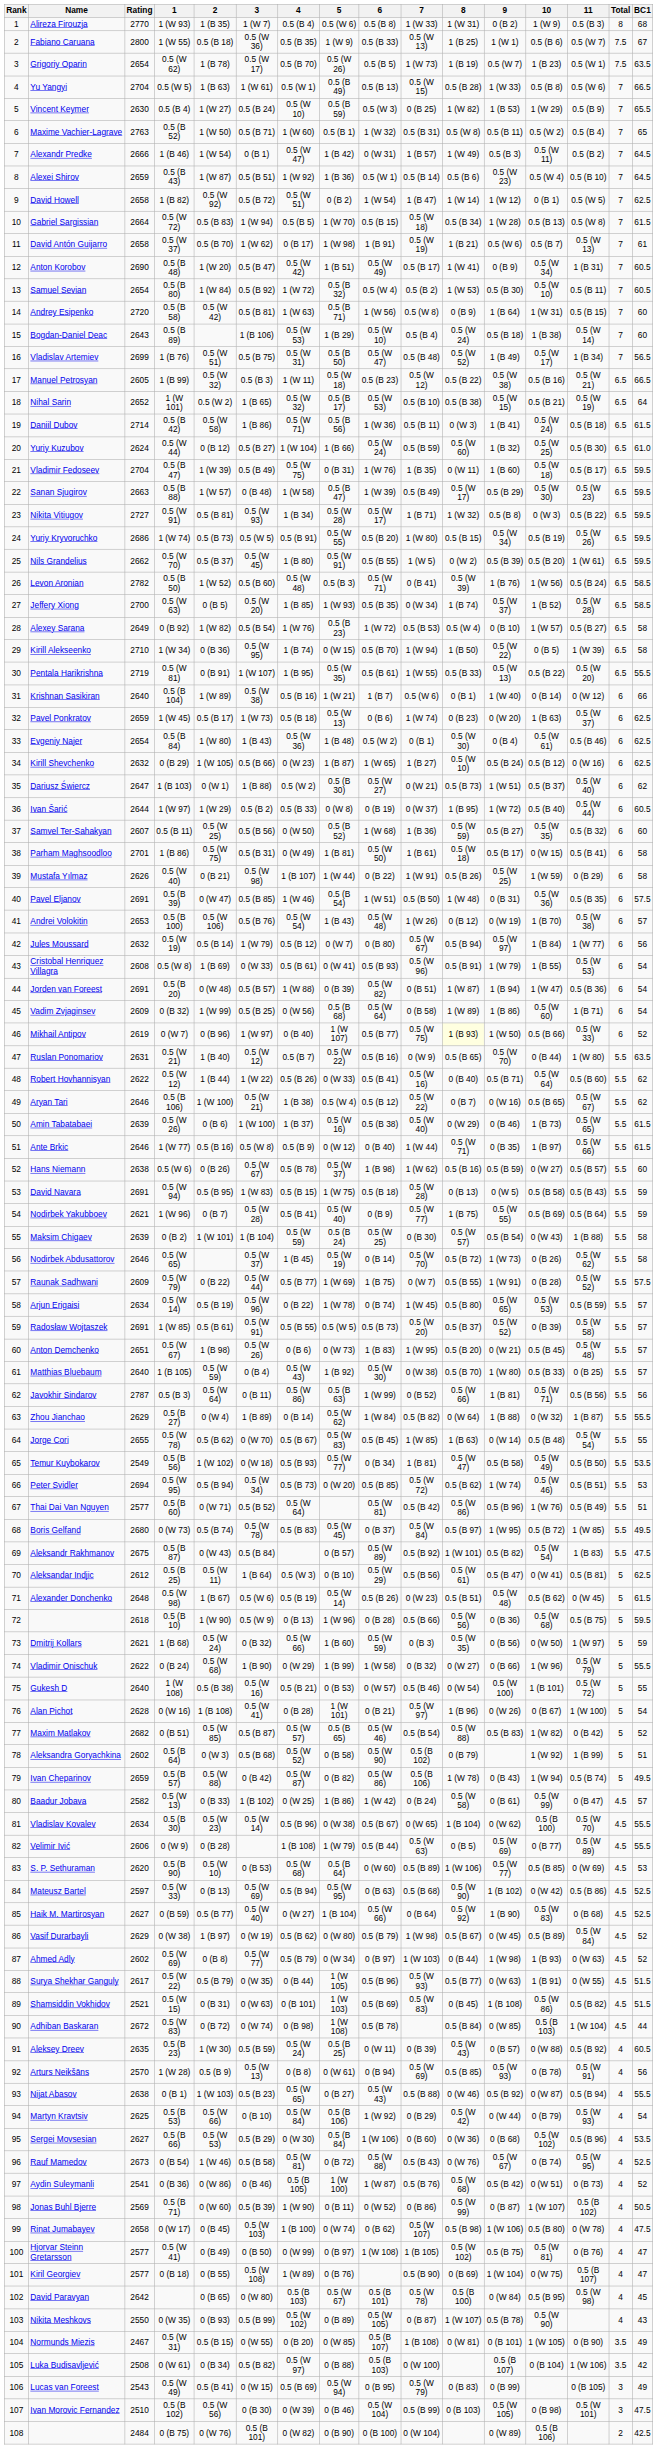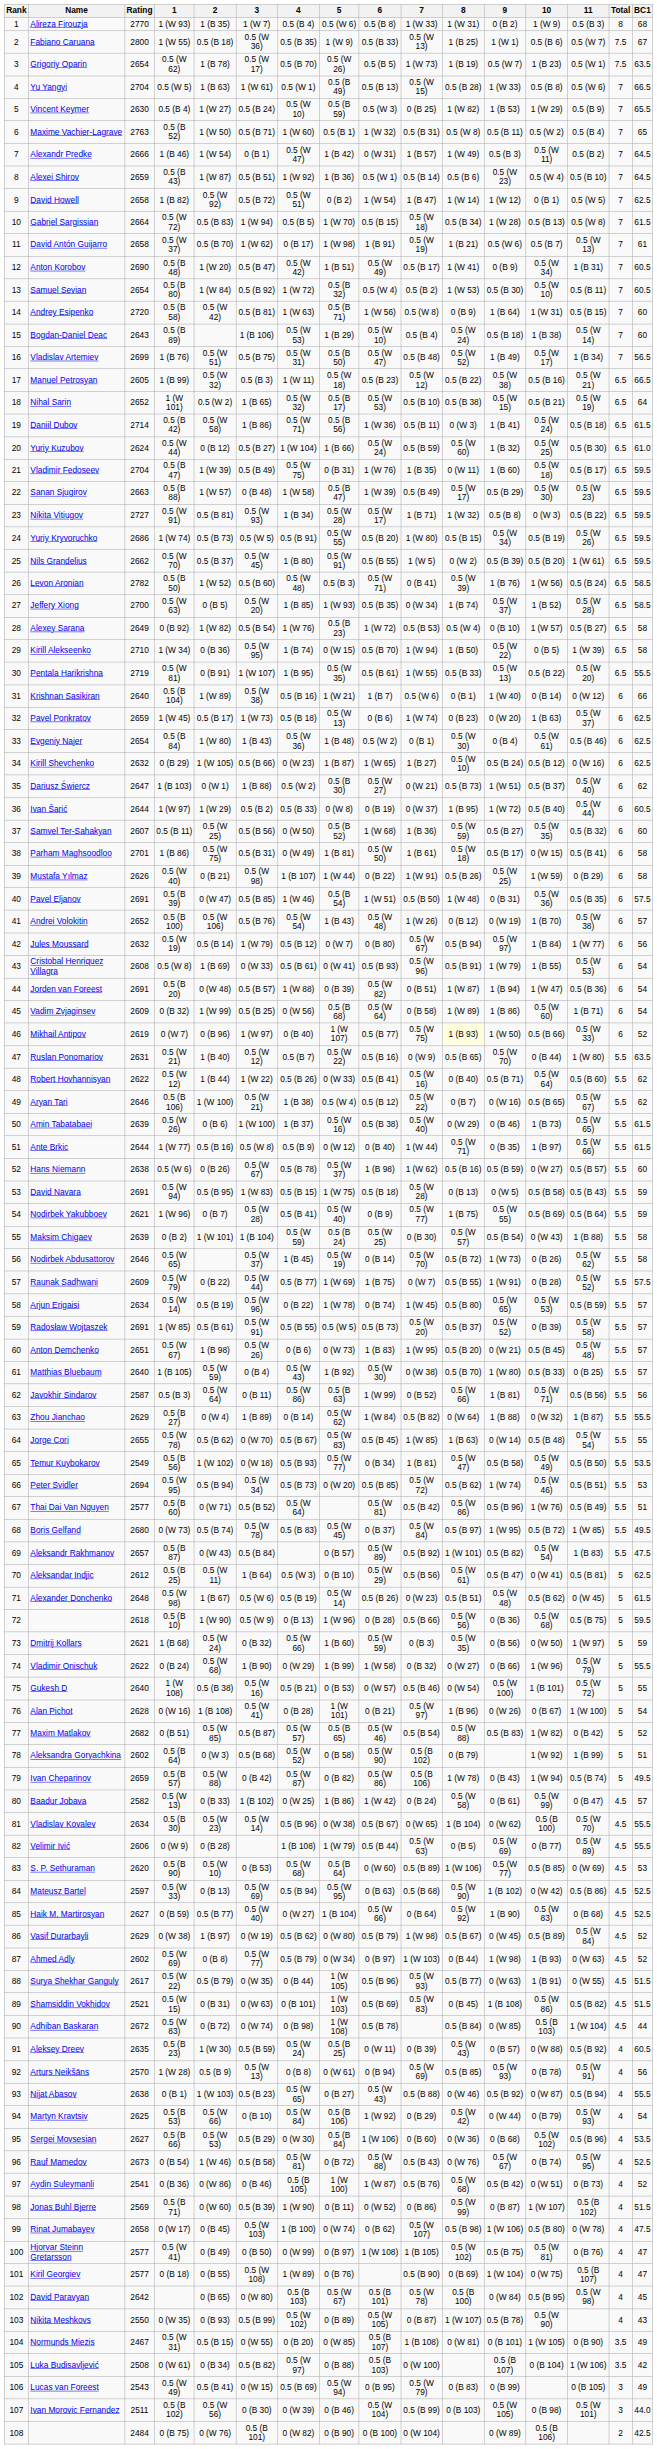(140, 921) 2653 -> (140, 921) 2652
(140, 1147) 2646 -> (140, 1147) 2644
(140, 1395) 2787 -> (140, 1395) 2587
(140, 1553) 2675 -> (140, 1553) 2657
(642, 2207) 50.5 -> (642, 2207) 51.5
(140, 2410) 2510 -> (140, 2410) 2511
(642, 2410) 47.5 -> (642, 2410) 44.0
